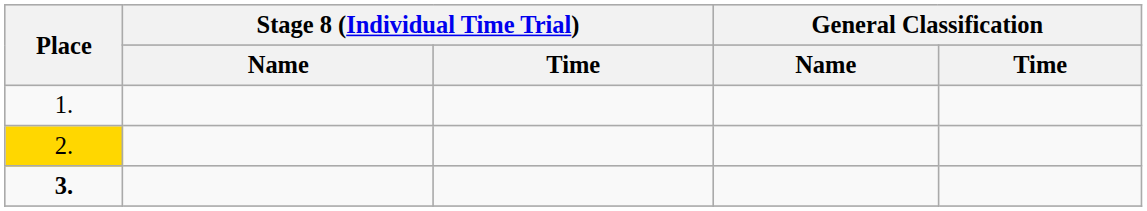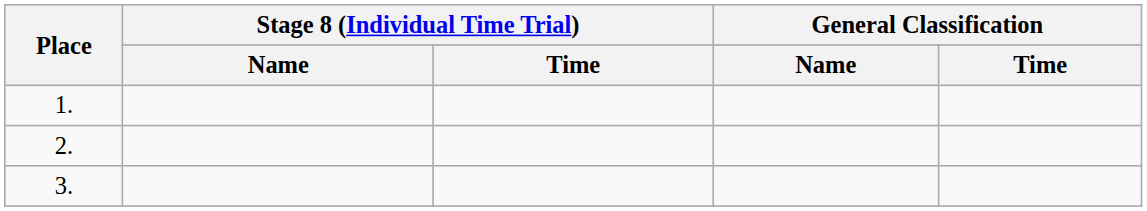(64, 145) gold background -> (64, 145) no background
(64, 186) bold -> (64, 186) normal
